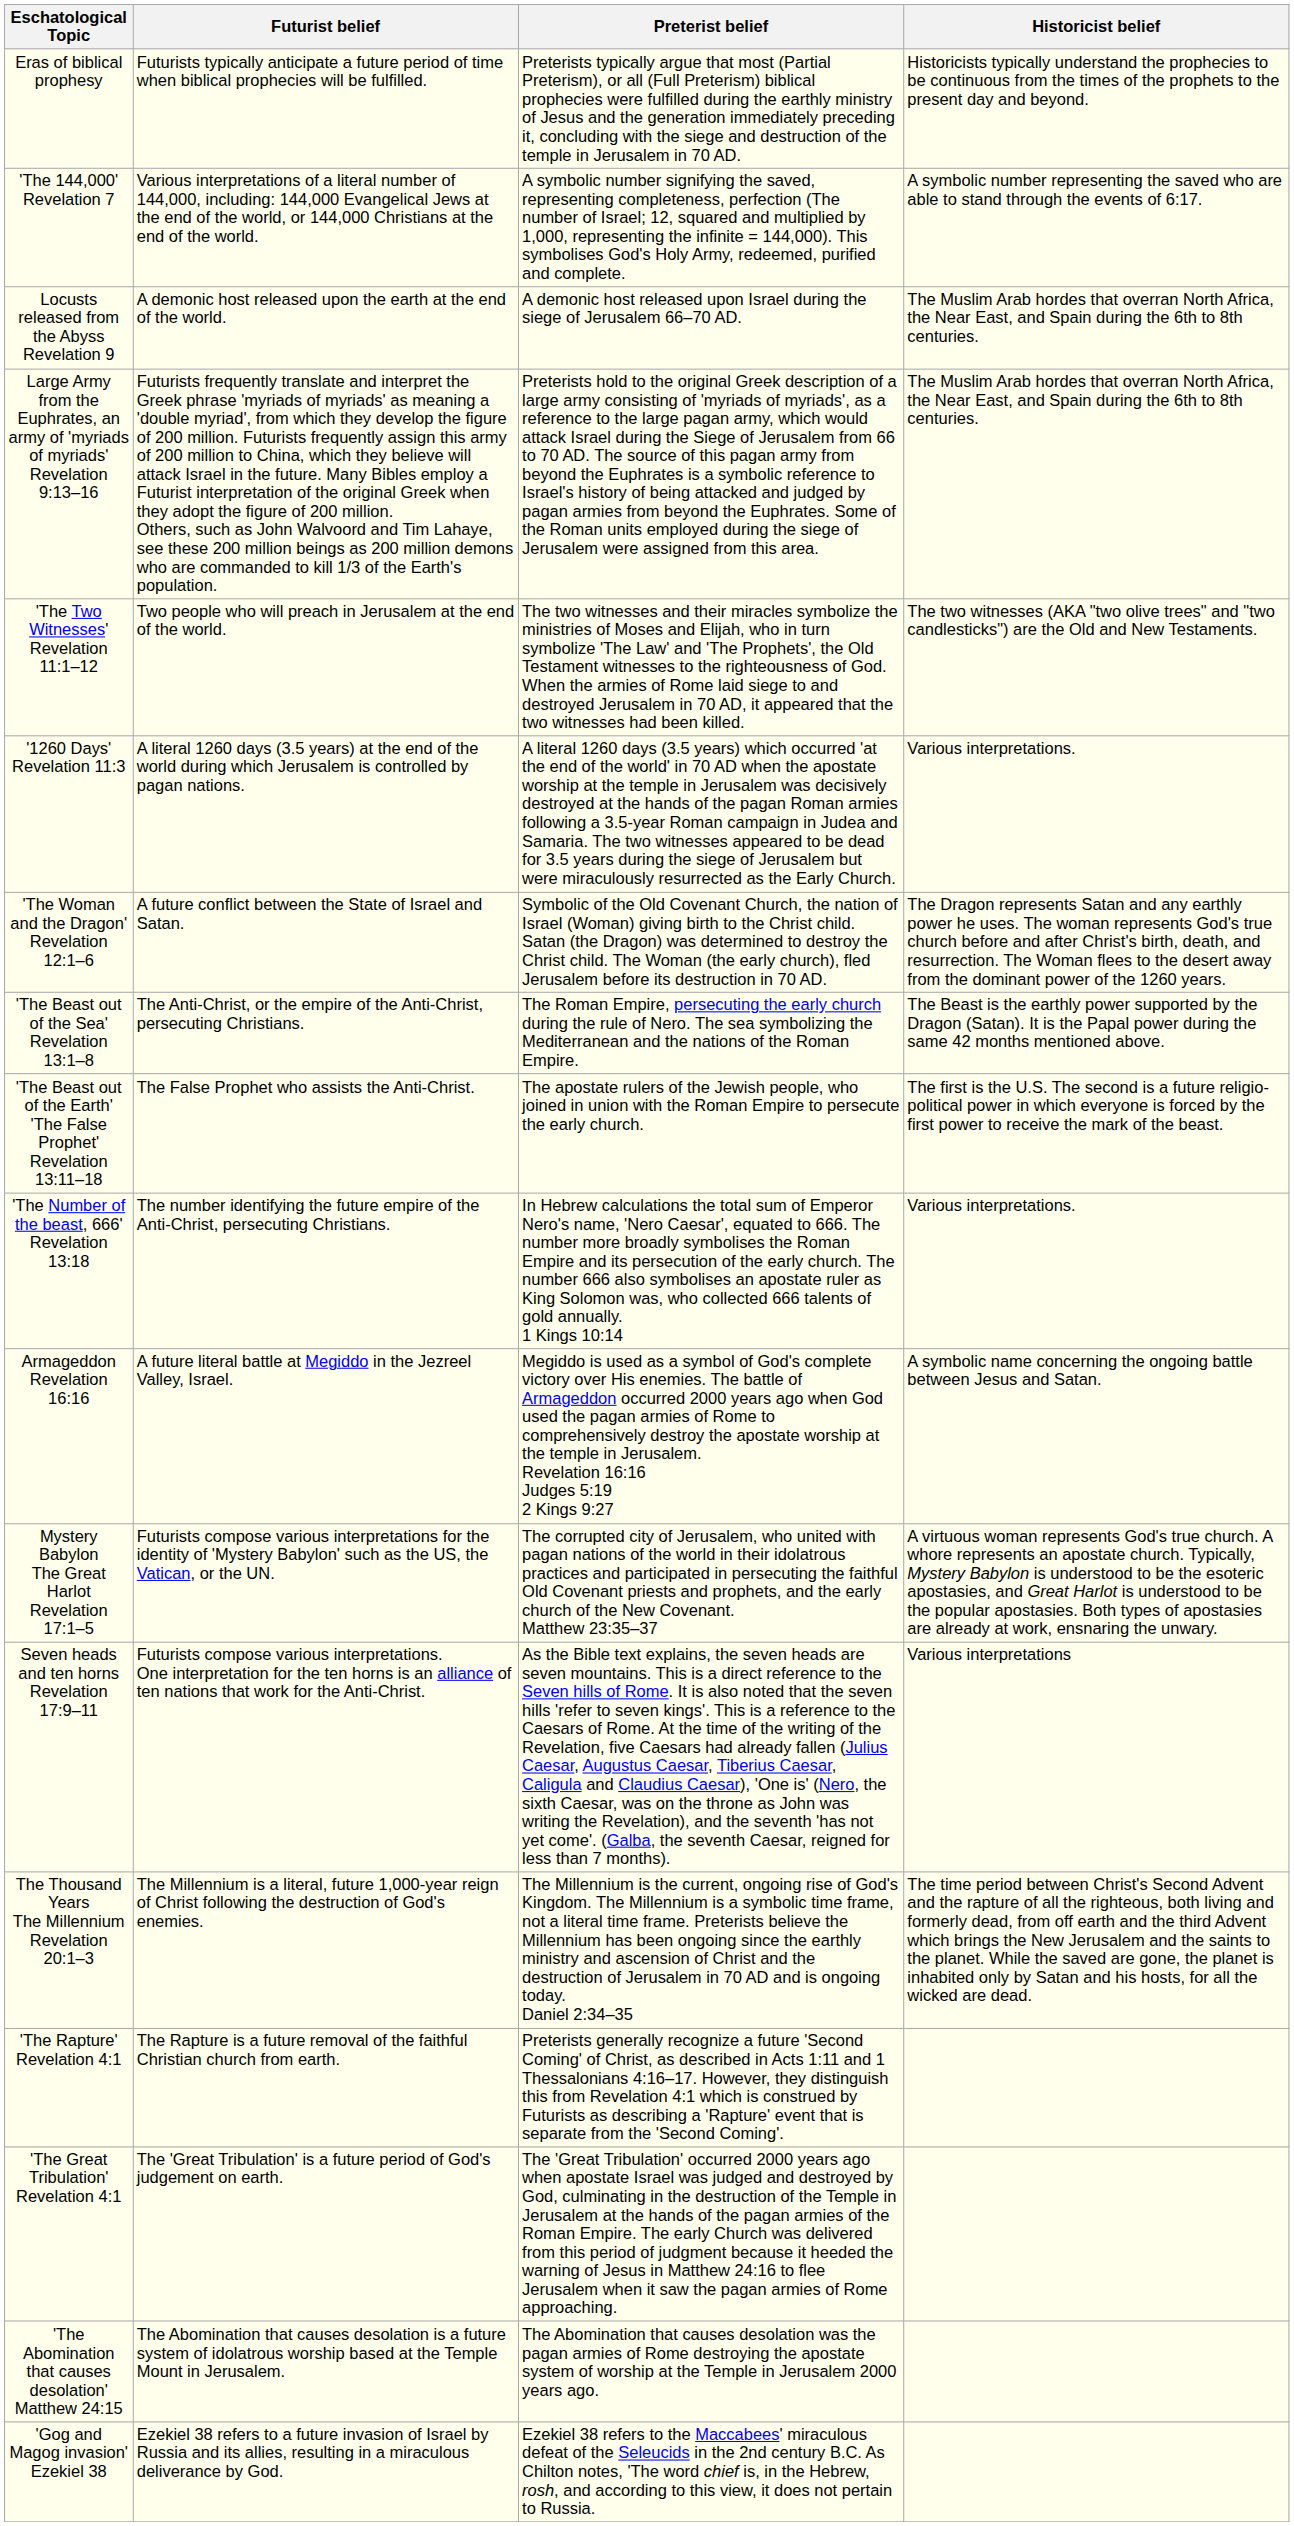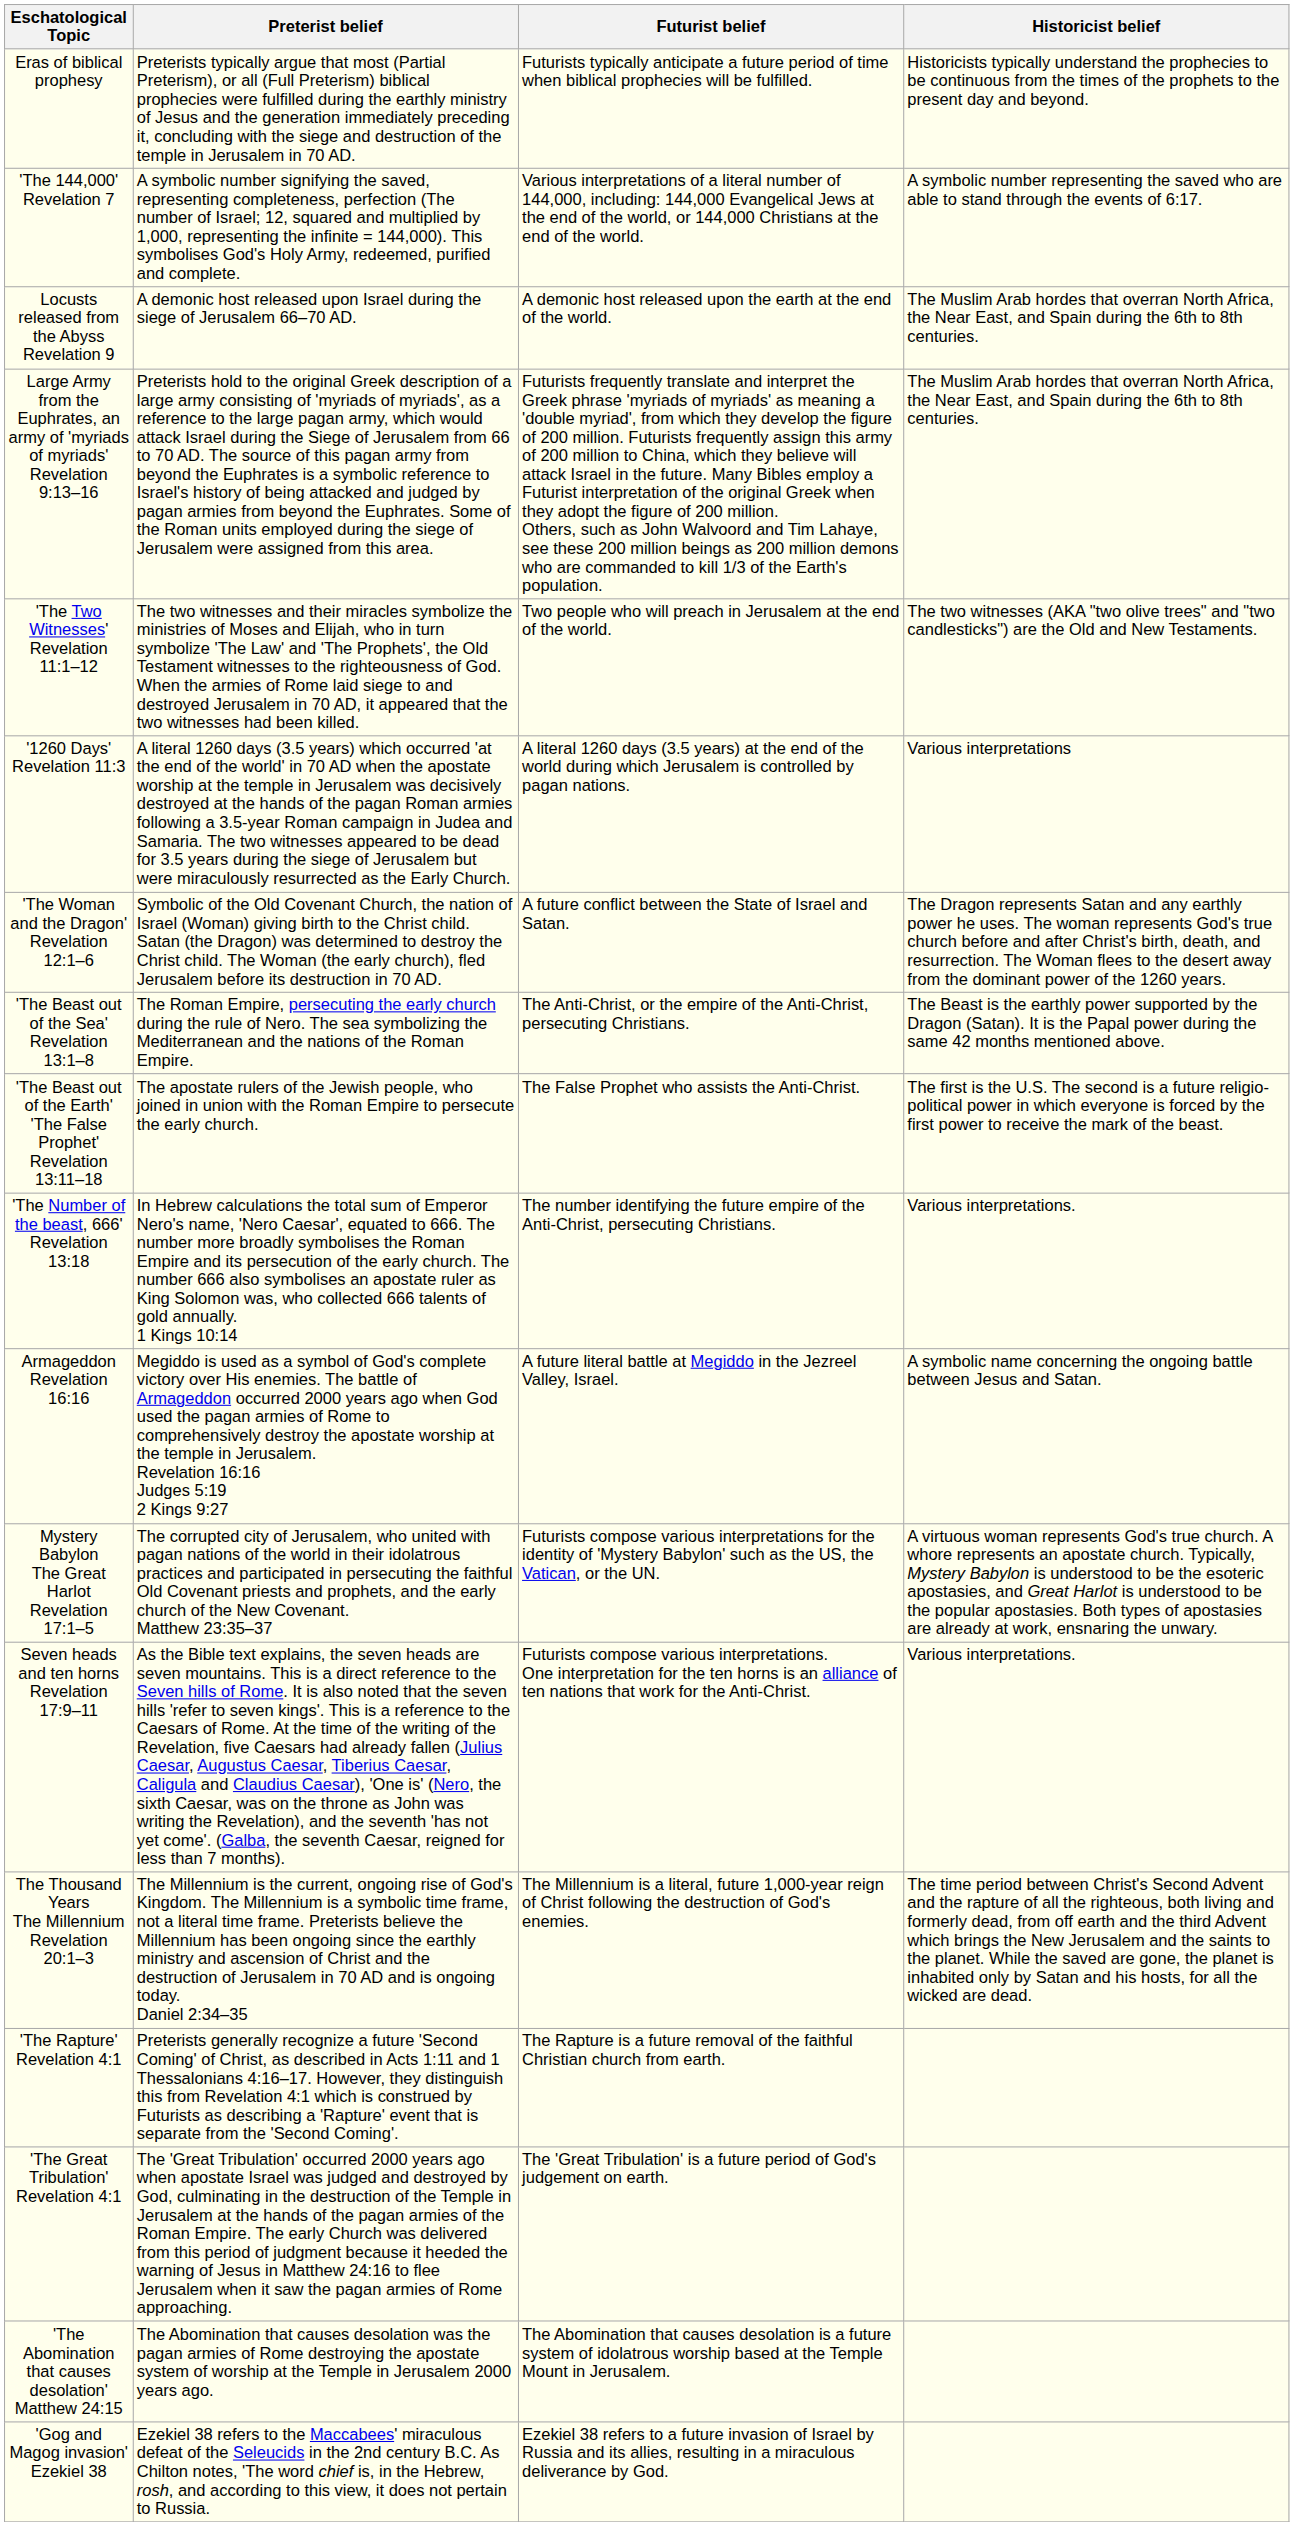columns swapped: (326, 26) <-> (711, 26)
(991, 749) Various interpretations. -> (989, 749) Various interpretations
(989, 1655) Various interpretations -> (991, 1655) Various interpretations.
